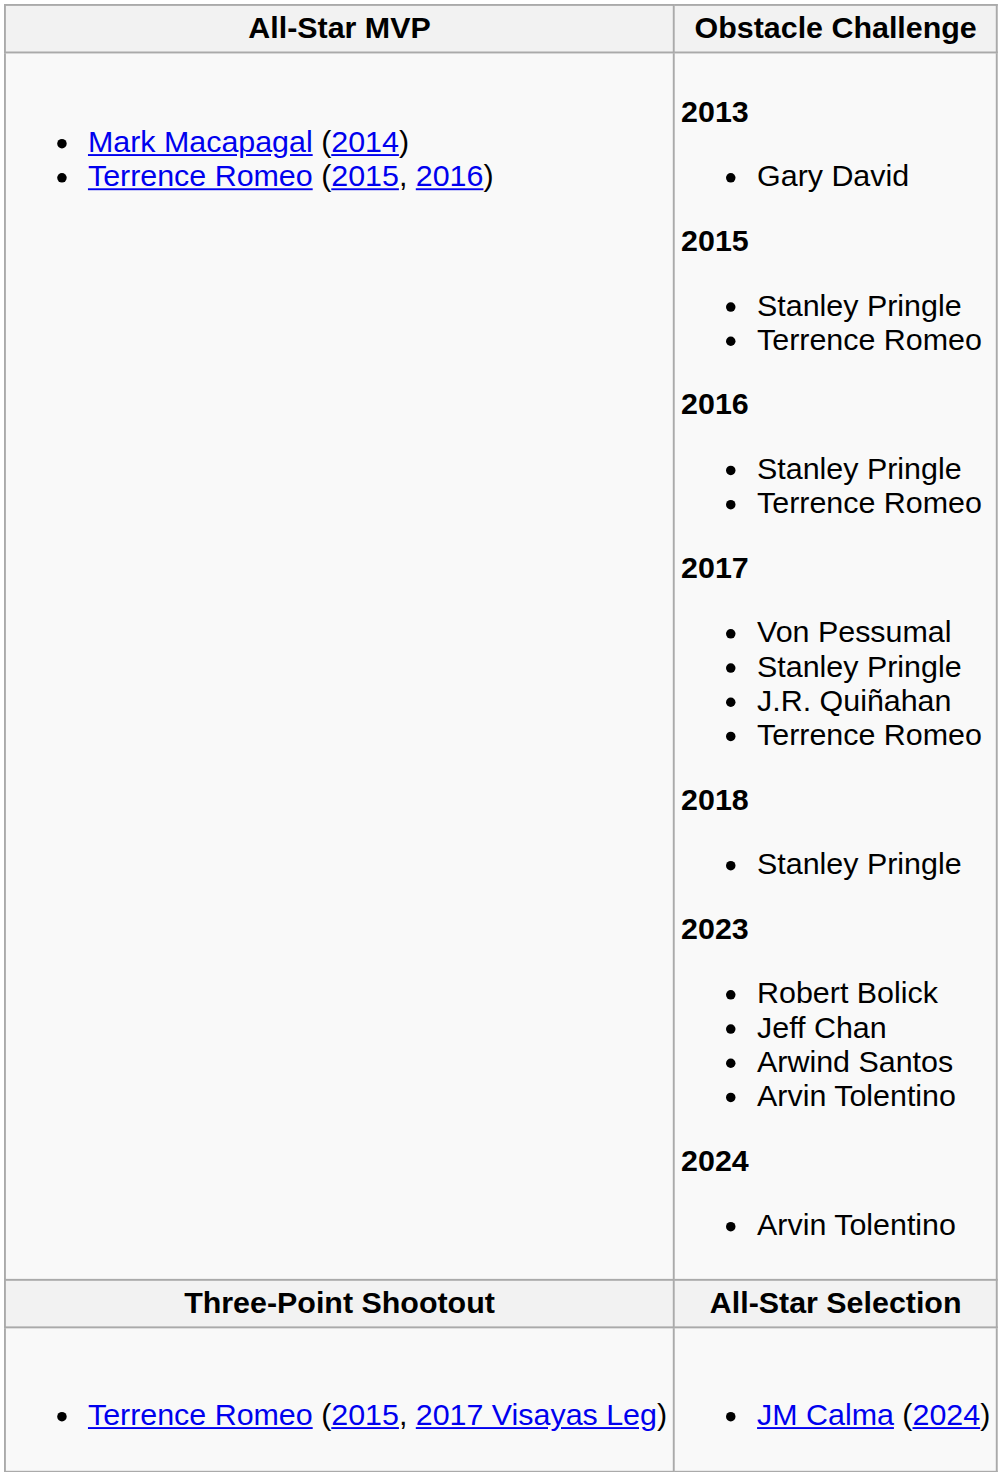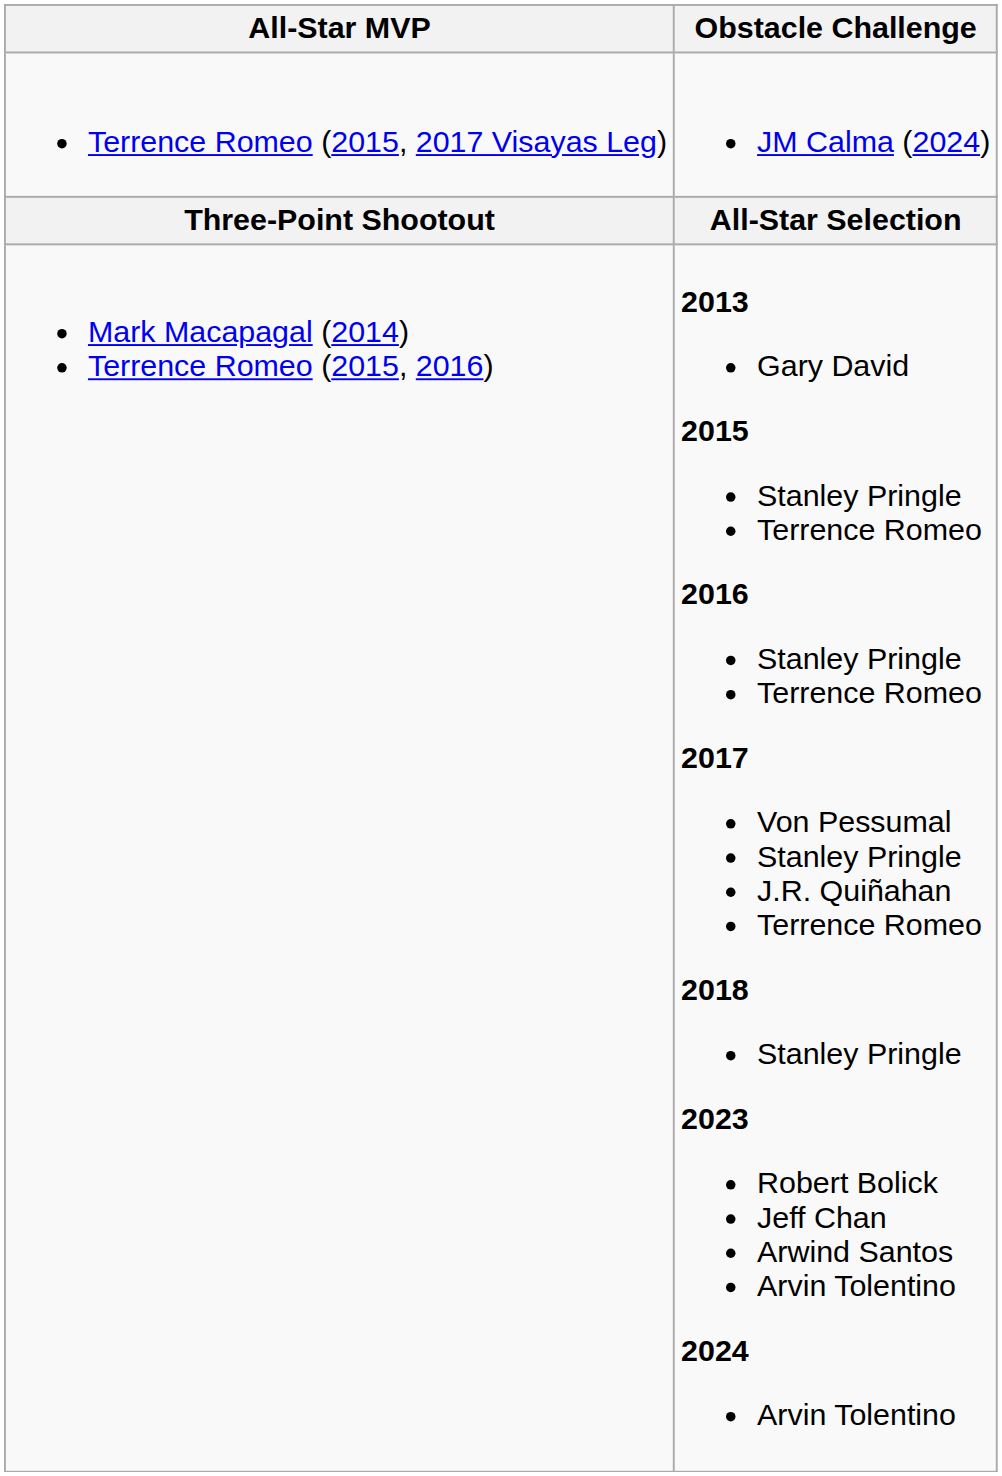rows swapped: (340, 1416) <-> (340, 159)
